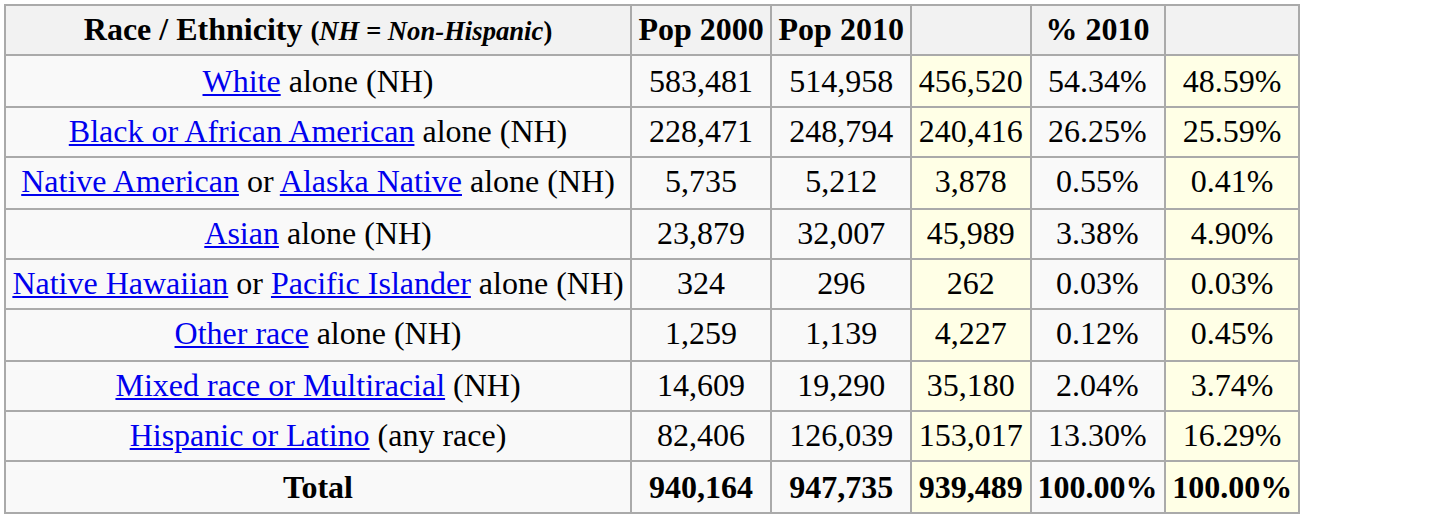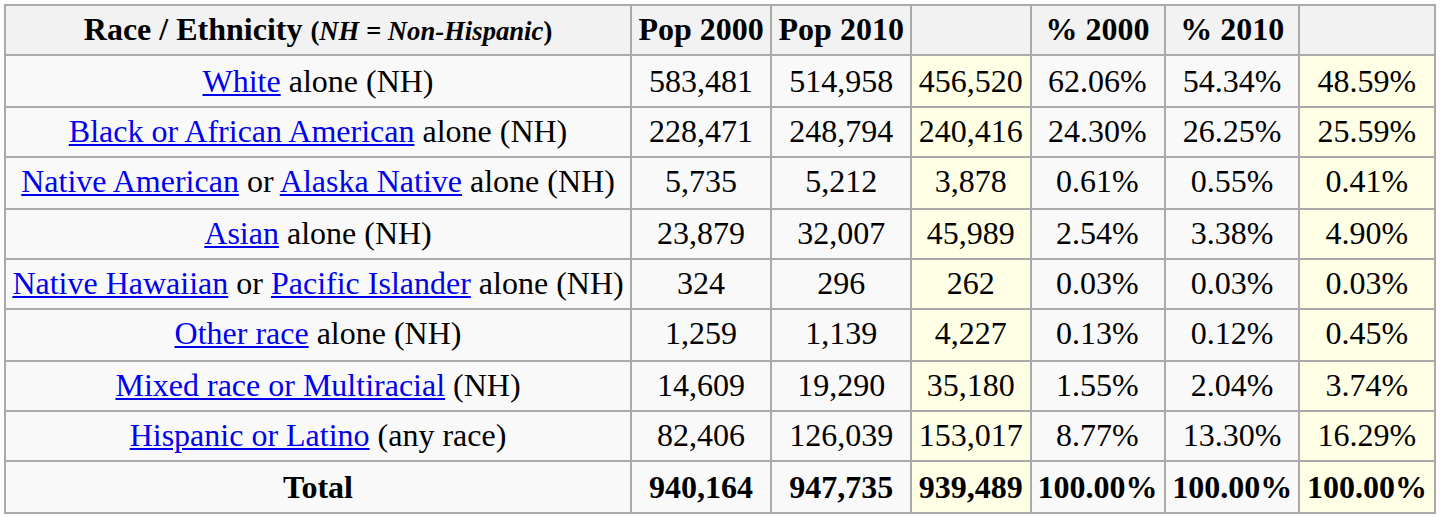+ column: (1097, 29)
